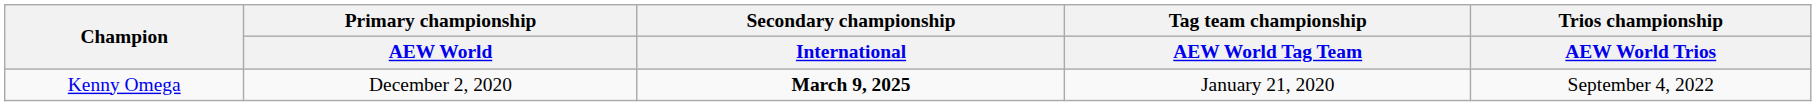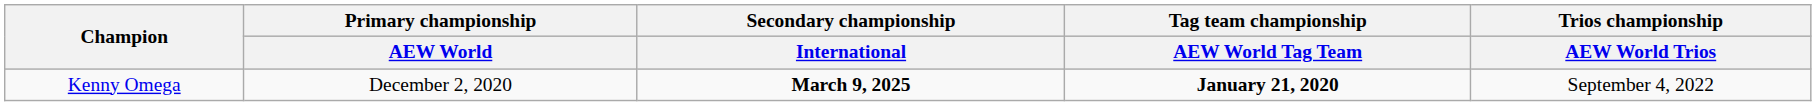(1268, 84) normal -> (1268, 84) bold
